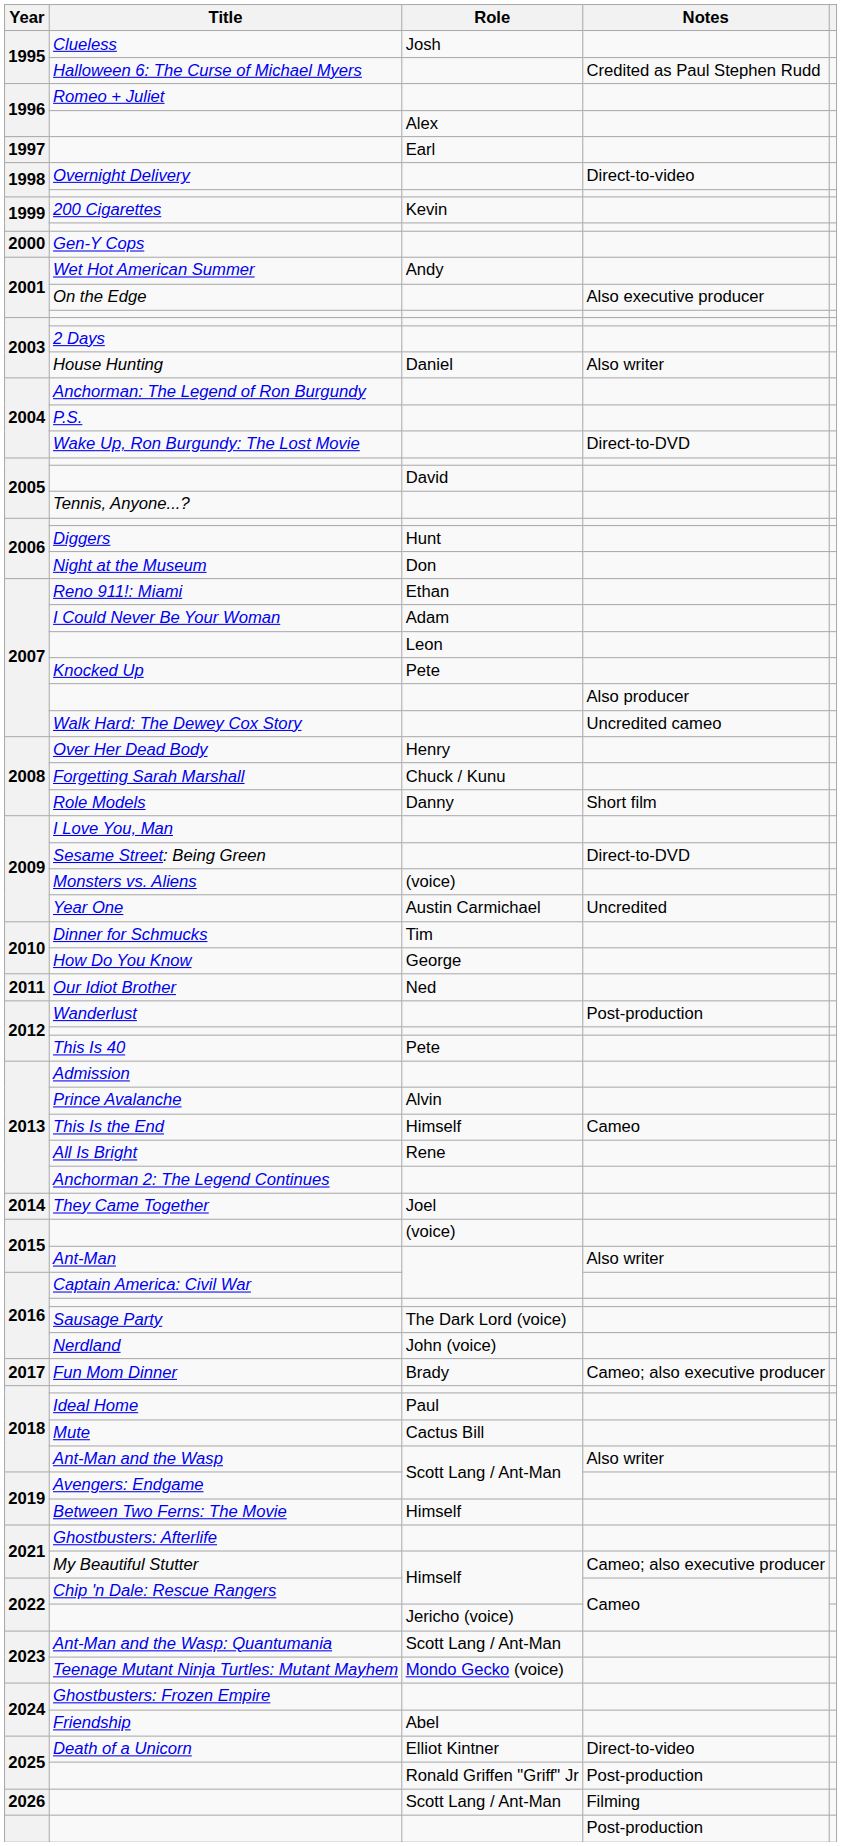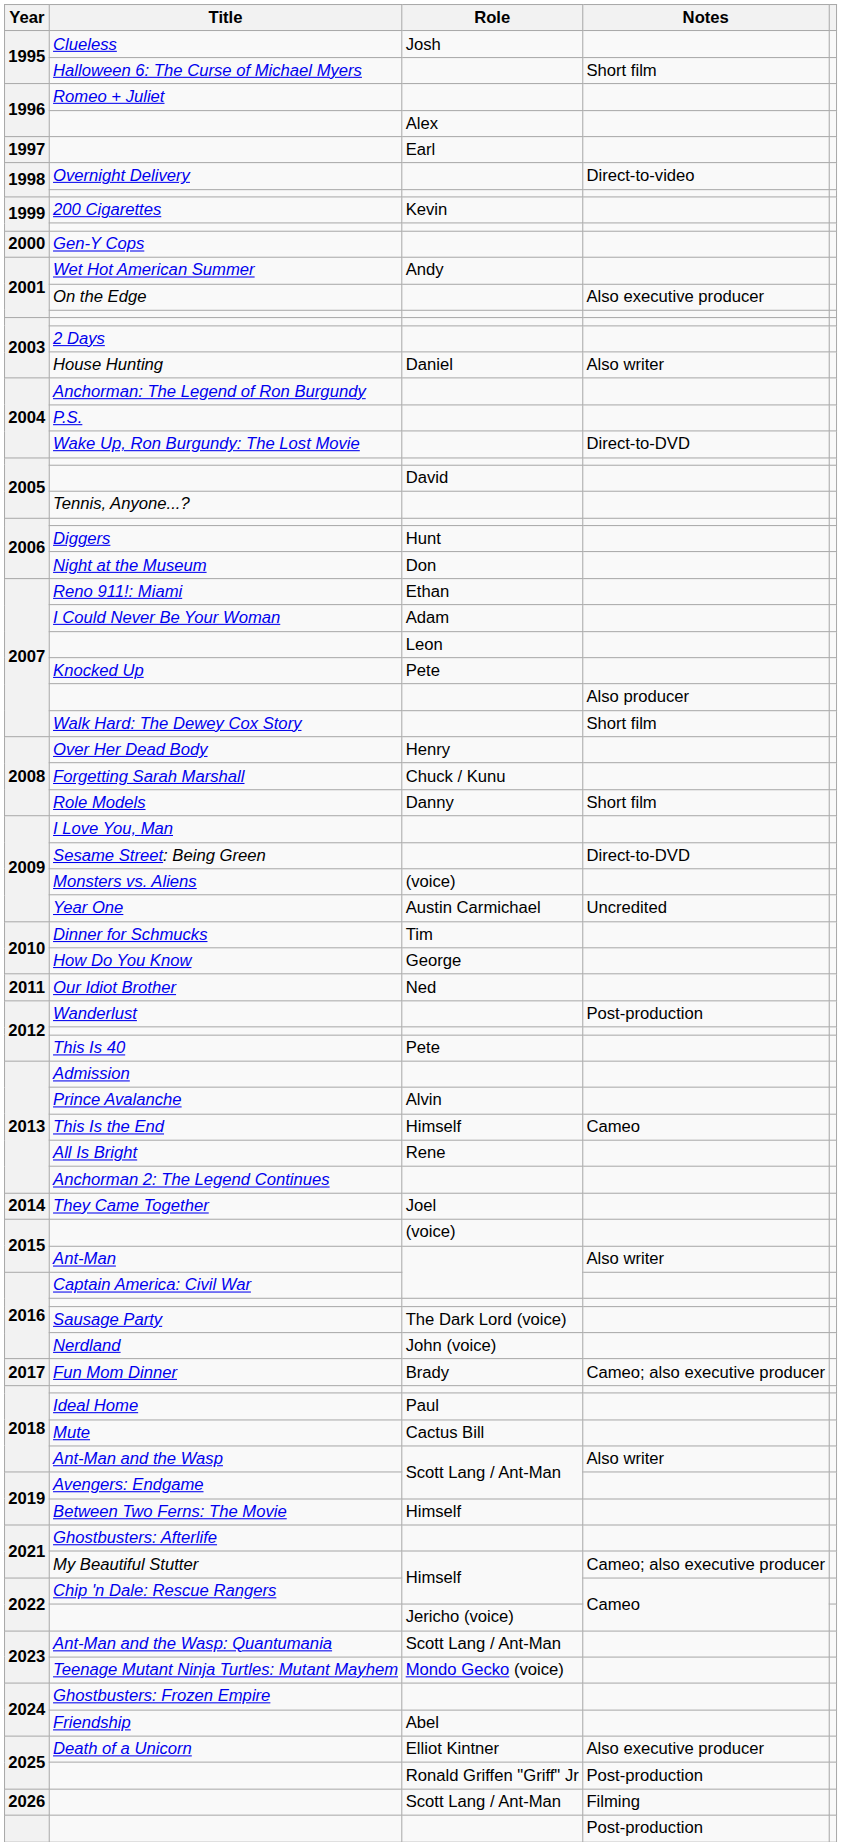(703, 70) Credited as Paul Stephen Rudd -> (622, 70) Short film
(654, 723) Uncredited cameo -> (622, 723) Short film
(641, 1749) Direct-to-video -> (675, 1749) Also executive producer
